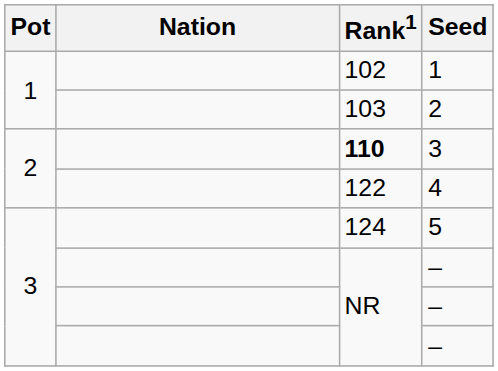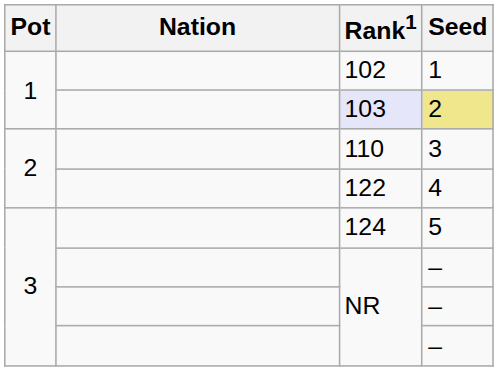(365, 109) no background -> (365, 109) lavender background
(435, 109) no background -> (435, 109) khaki background
(365, 148) bold -> (364, 148) normal
